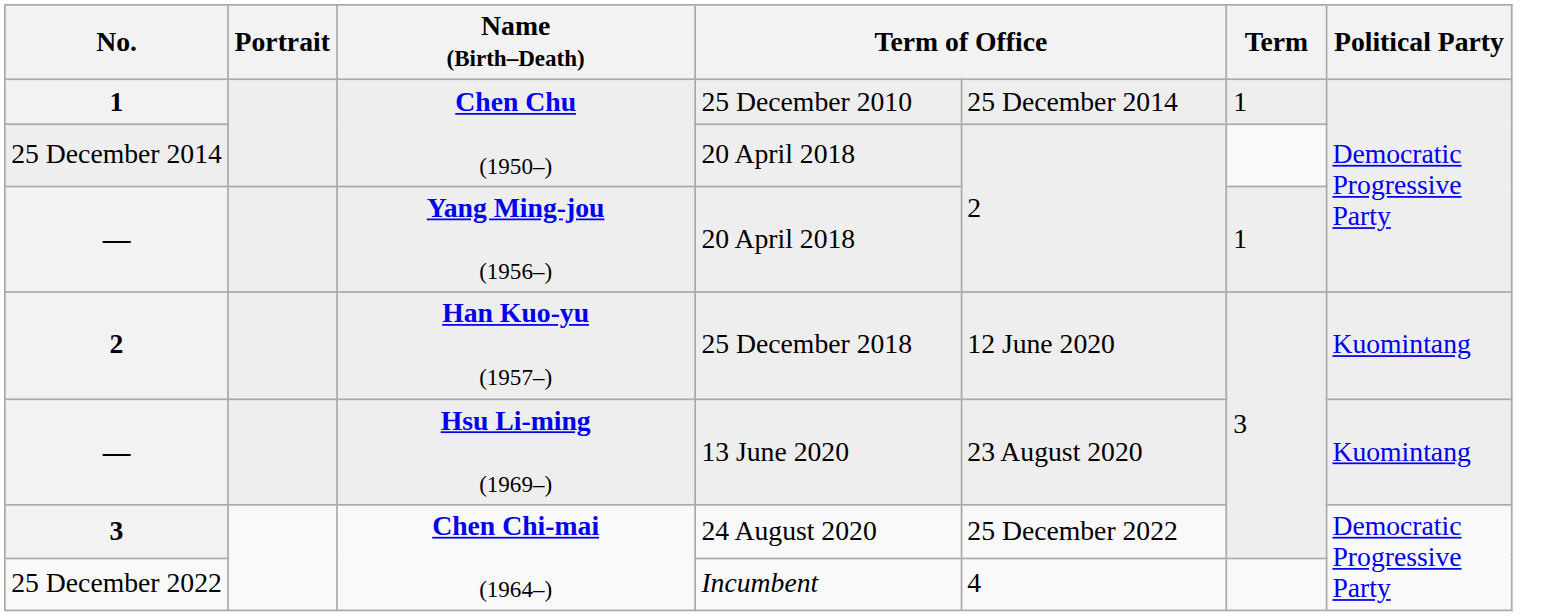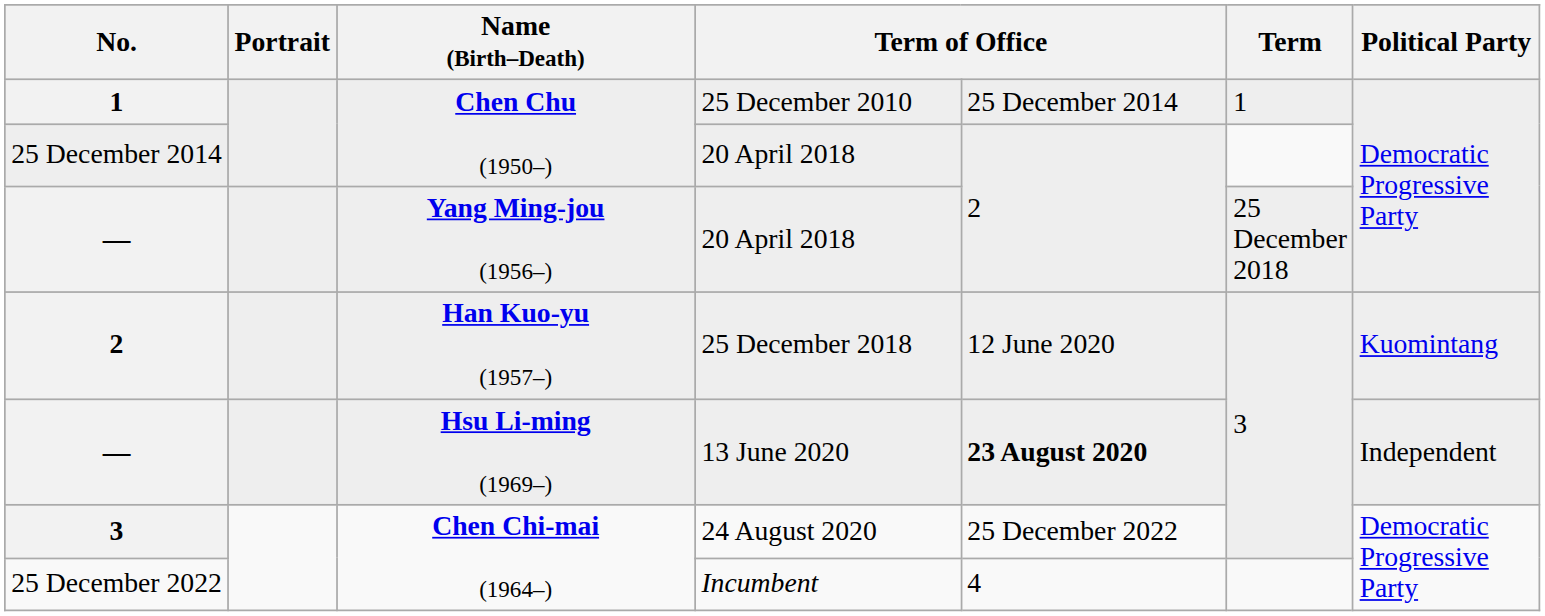(1240, 238) 1 -> (1290, 238) 25 December 2018
(1055, 451) normal -> (1057, 451) bold
(1402, 451) Kuomintang -> (1428, 451) Independent
